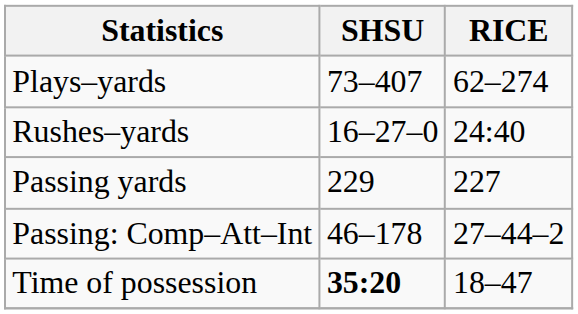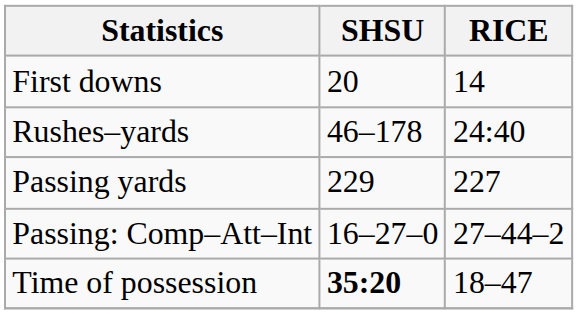+ row: (87, 81)
- row: (89, 81)
(383, 131) 16–27–0 -> (375, 131) 46–178
(375, 232) 46–178 -> (383, 232) 16–27–0
